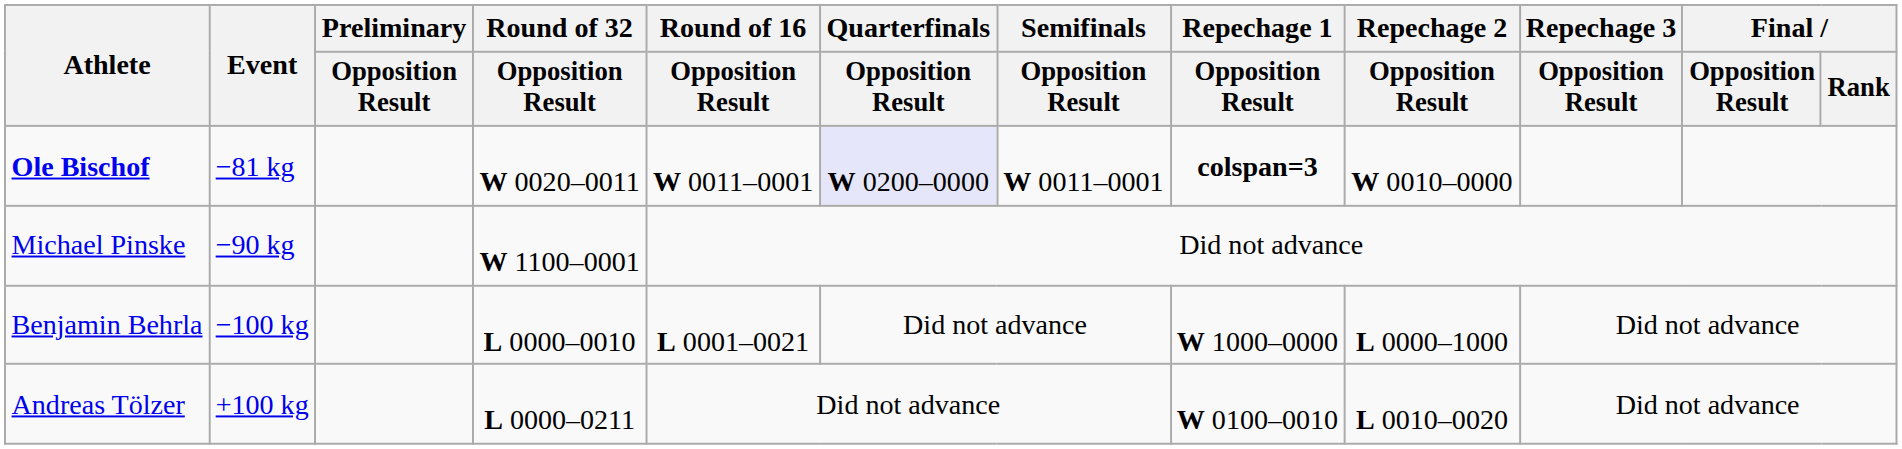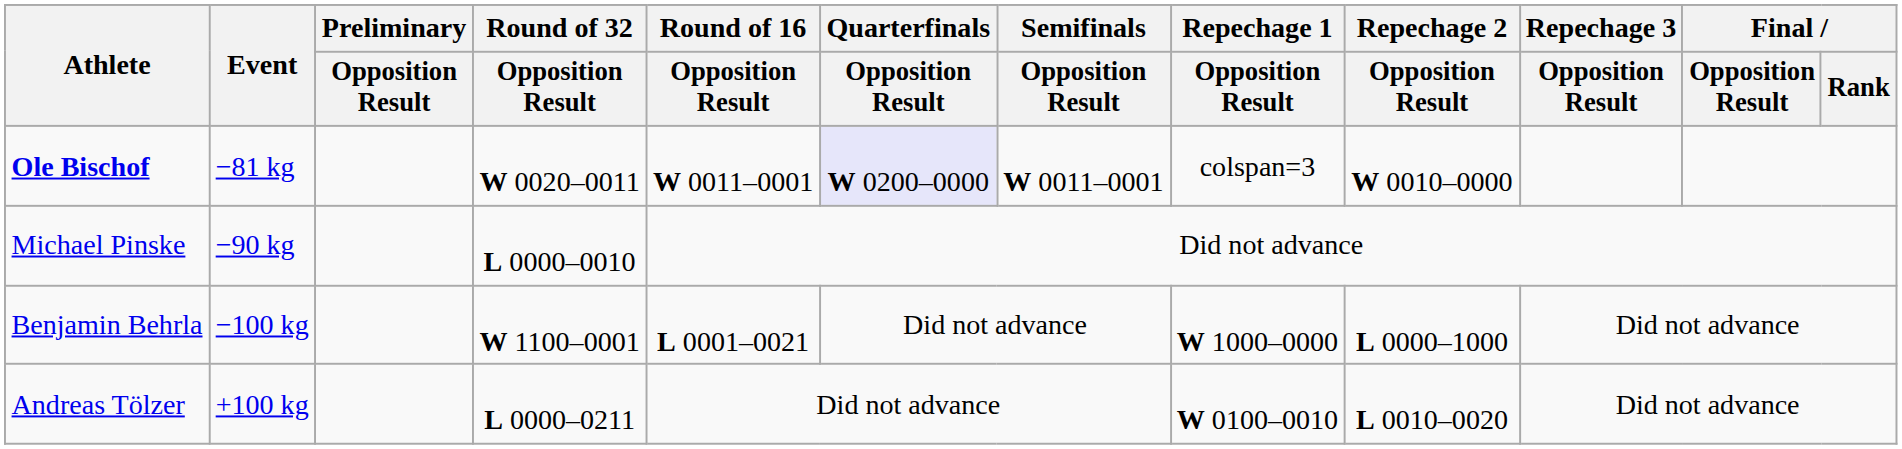(1257, 165) bold -> (1257, 165) normal
(560, 261) W 1100–0001 -> (560, 261) L 0000–0010
(560, 341) L 0000–0010 -> (560, 341) W 1100–0001
